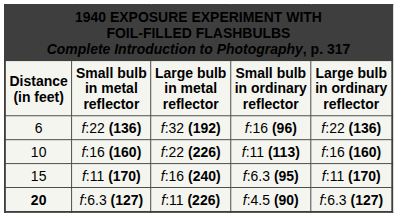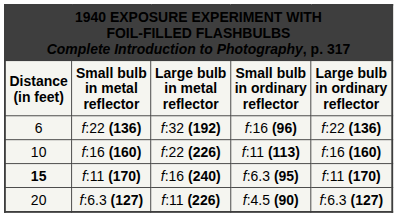(39, 176) normal -> (39, 176) bold
(39, 200) bold -> (39, 200) normal
